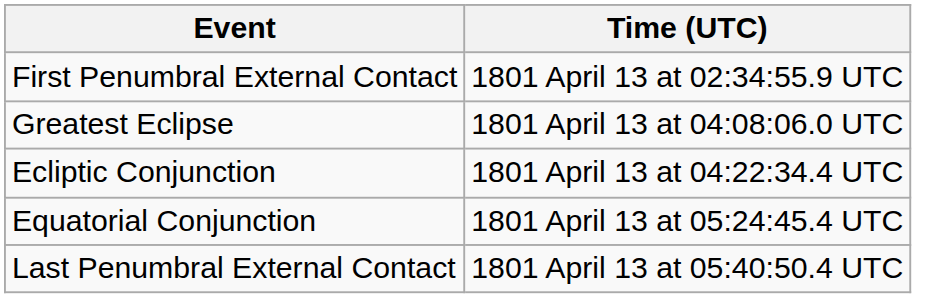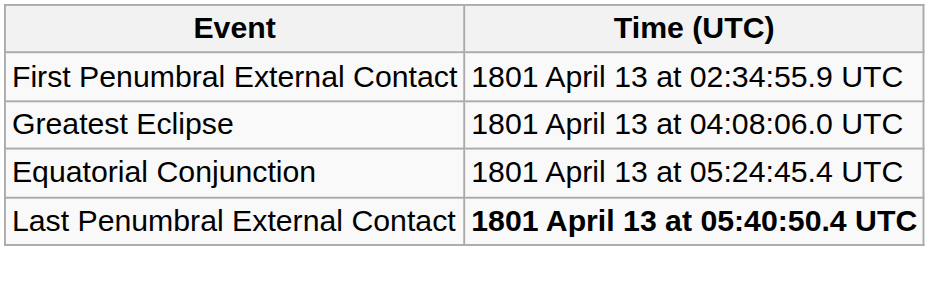- row: (144, 172)
(687, 268) normal -> (694, 220) bold
